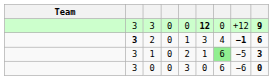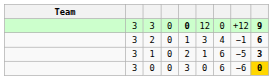(187, 26) normal -> (187, 26) bold
(205, 26) bold -> (205, 26) normal
(134, 40) bold -> (134, 40) normal
(241, 40) bold -> (241, 40) normal
(222, 54) lightgreen background -> (222, 54) no background
(260, 68) no background -> (260, 68) gold background
